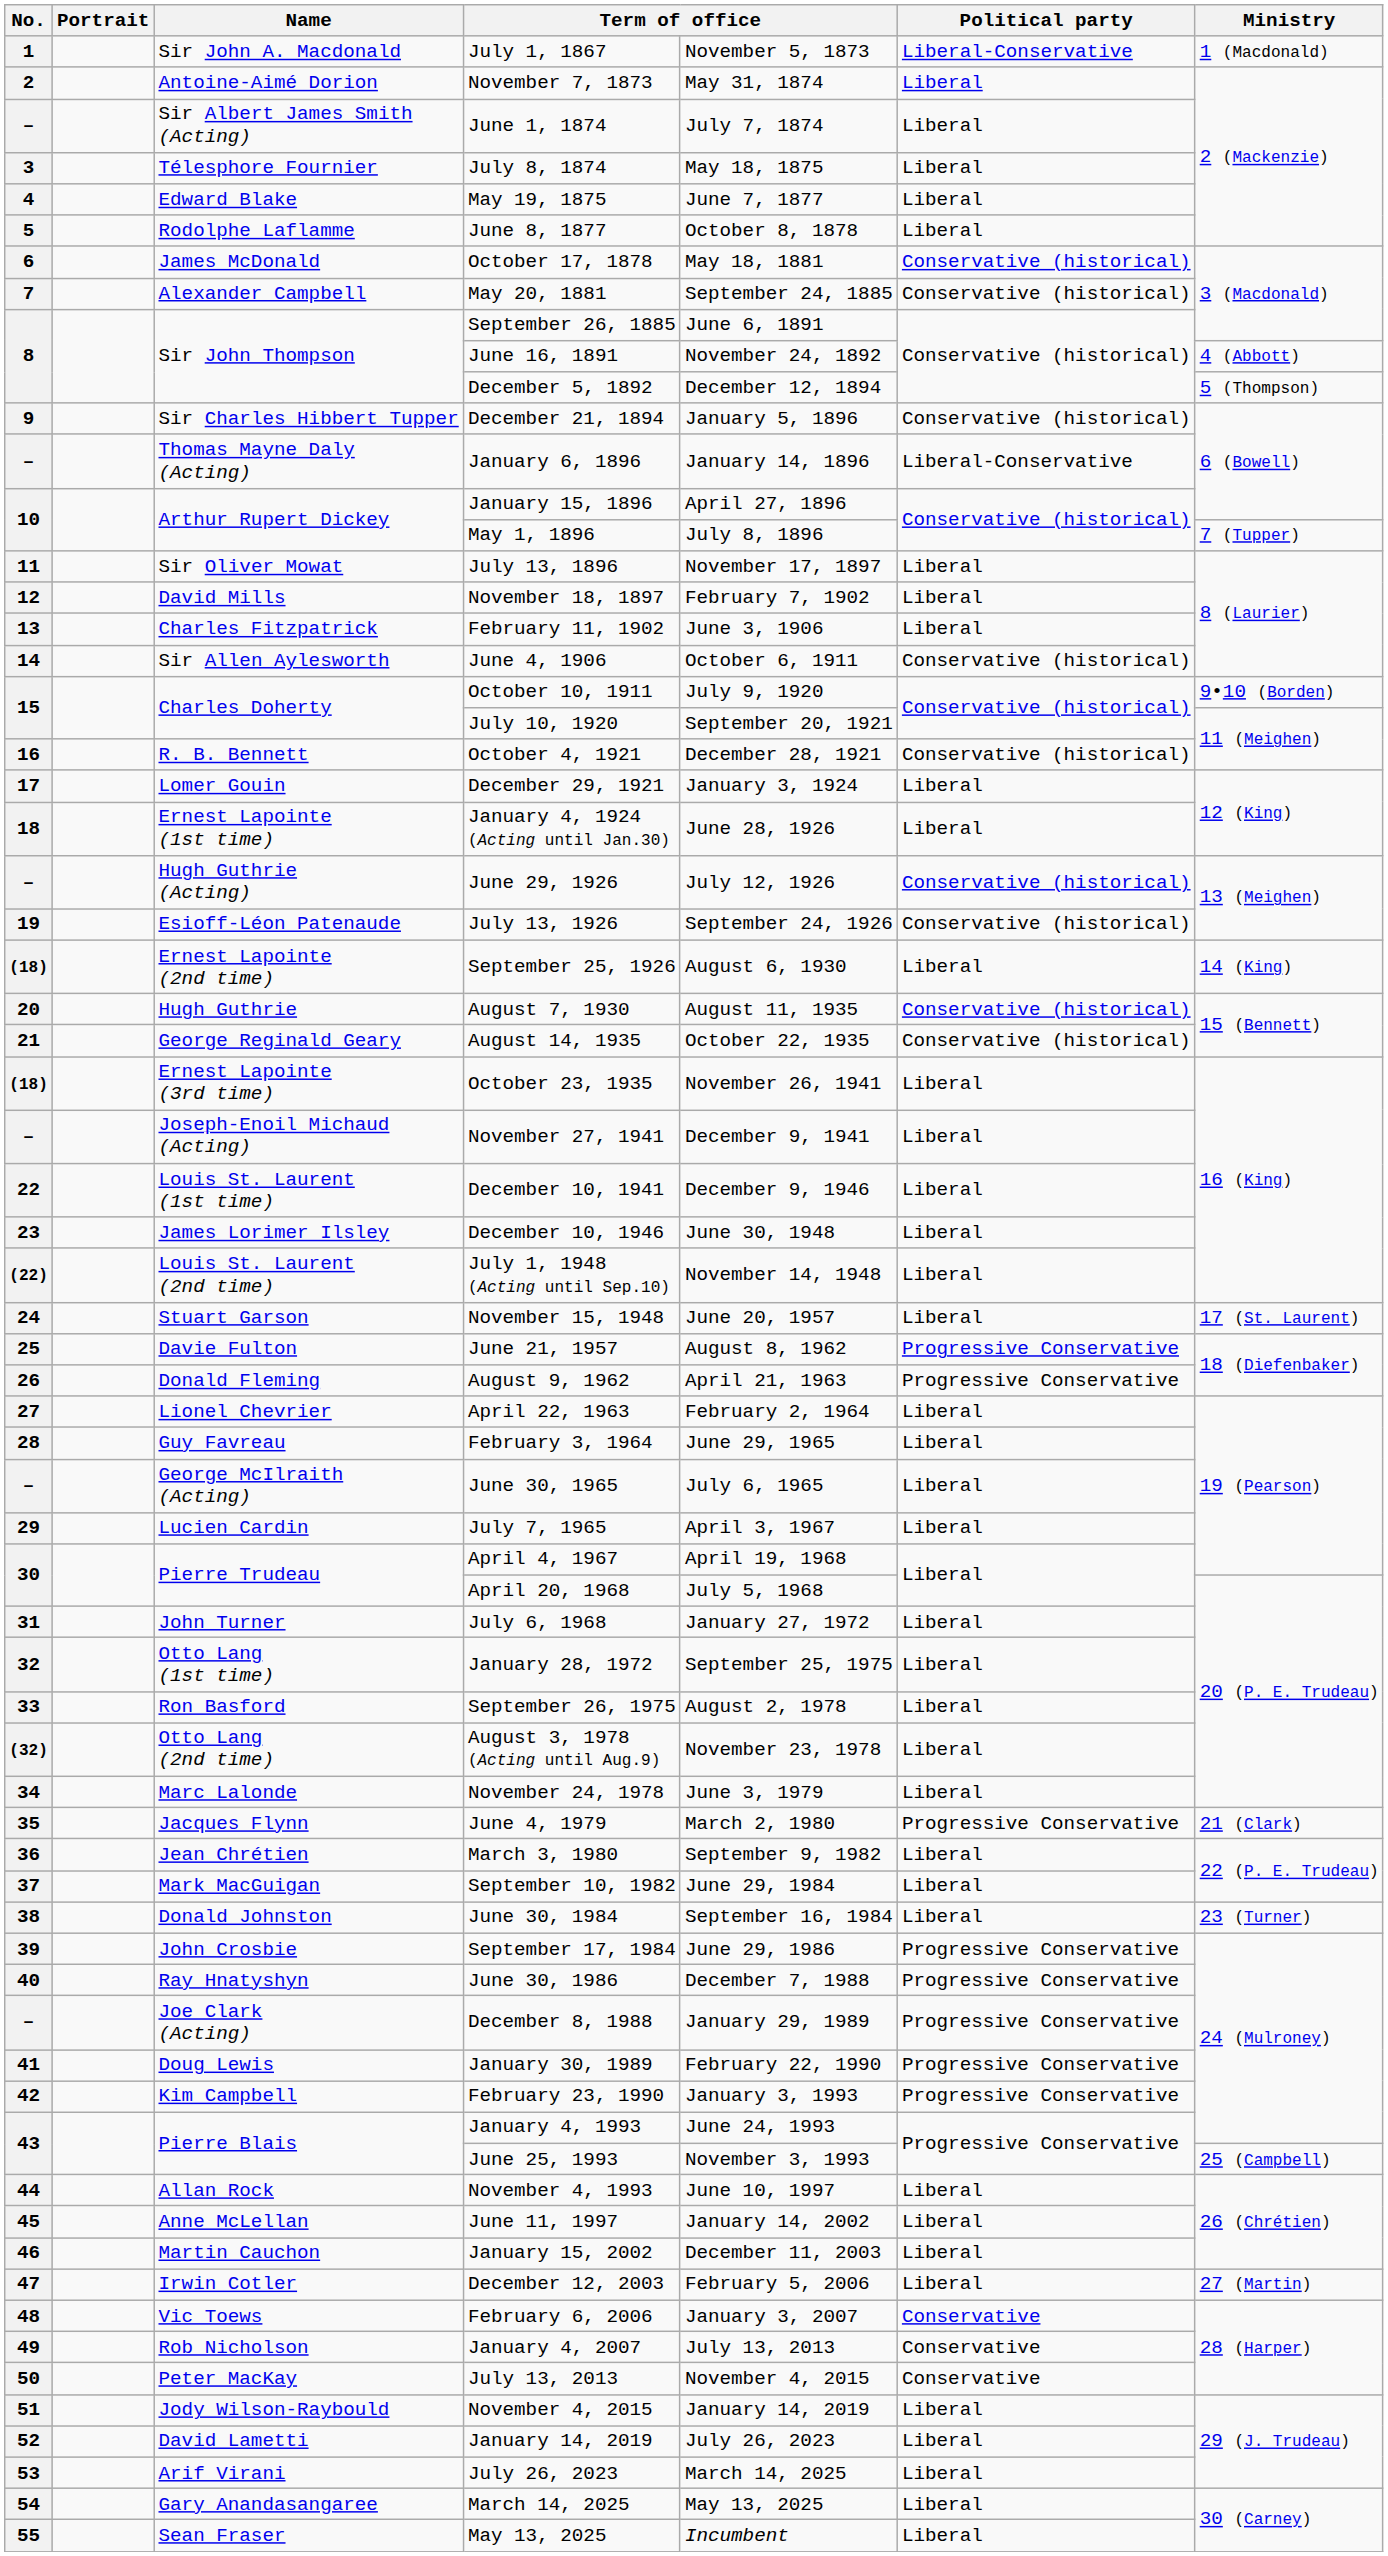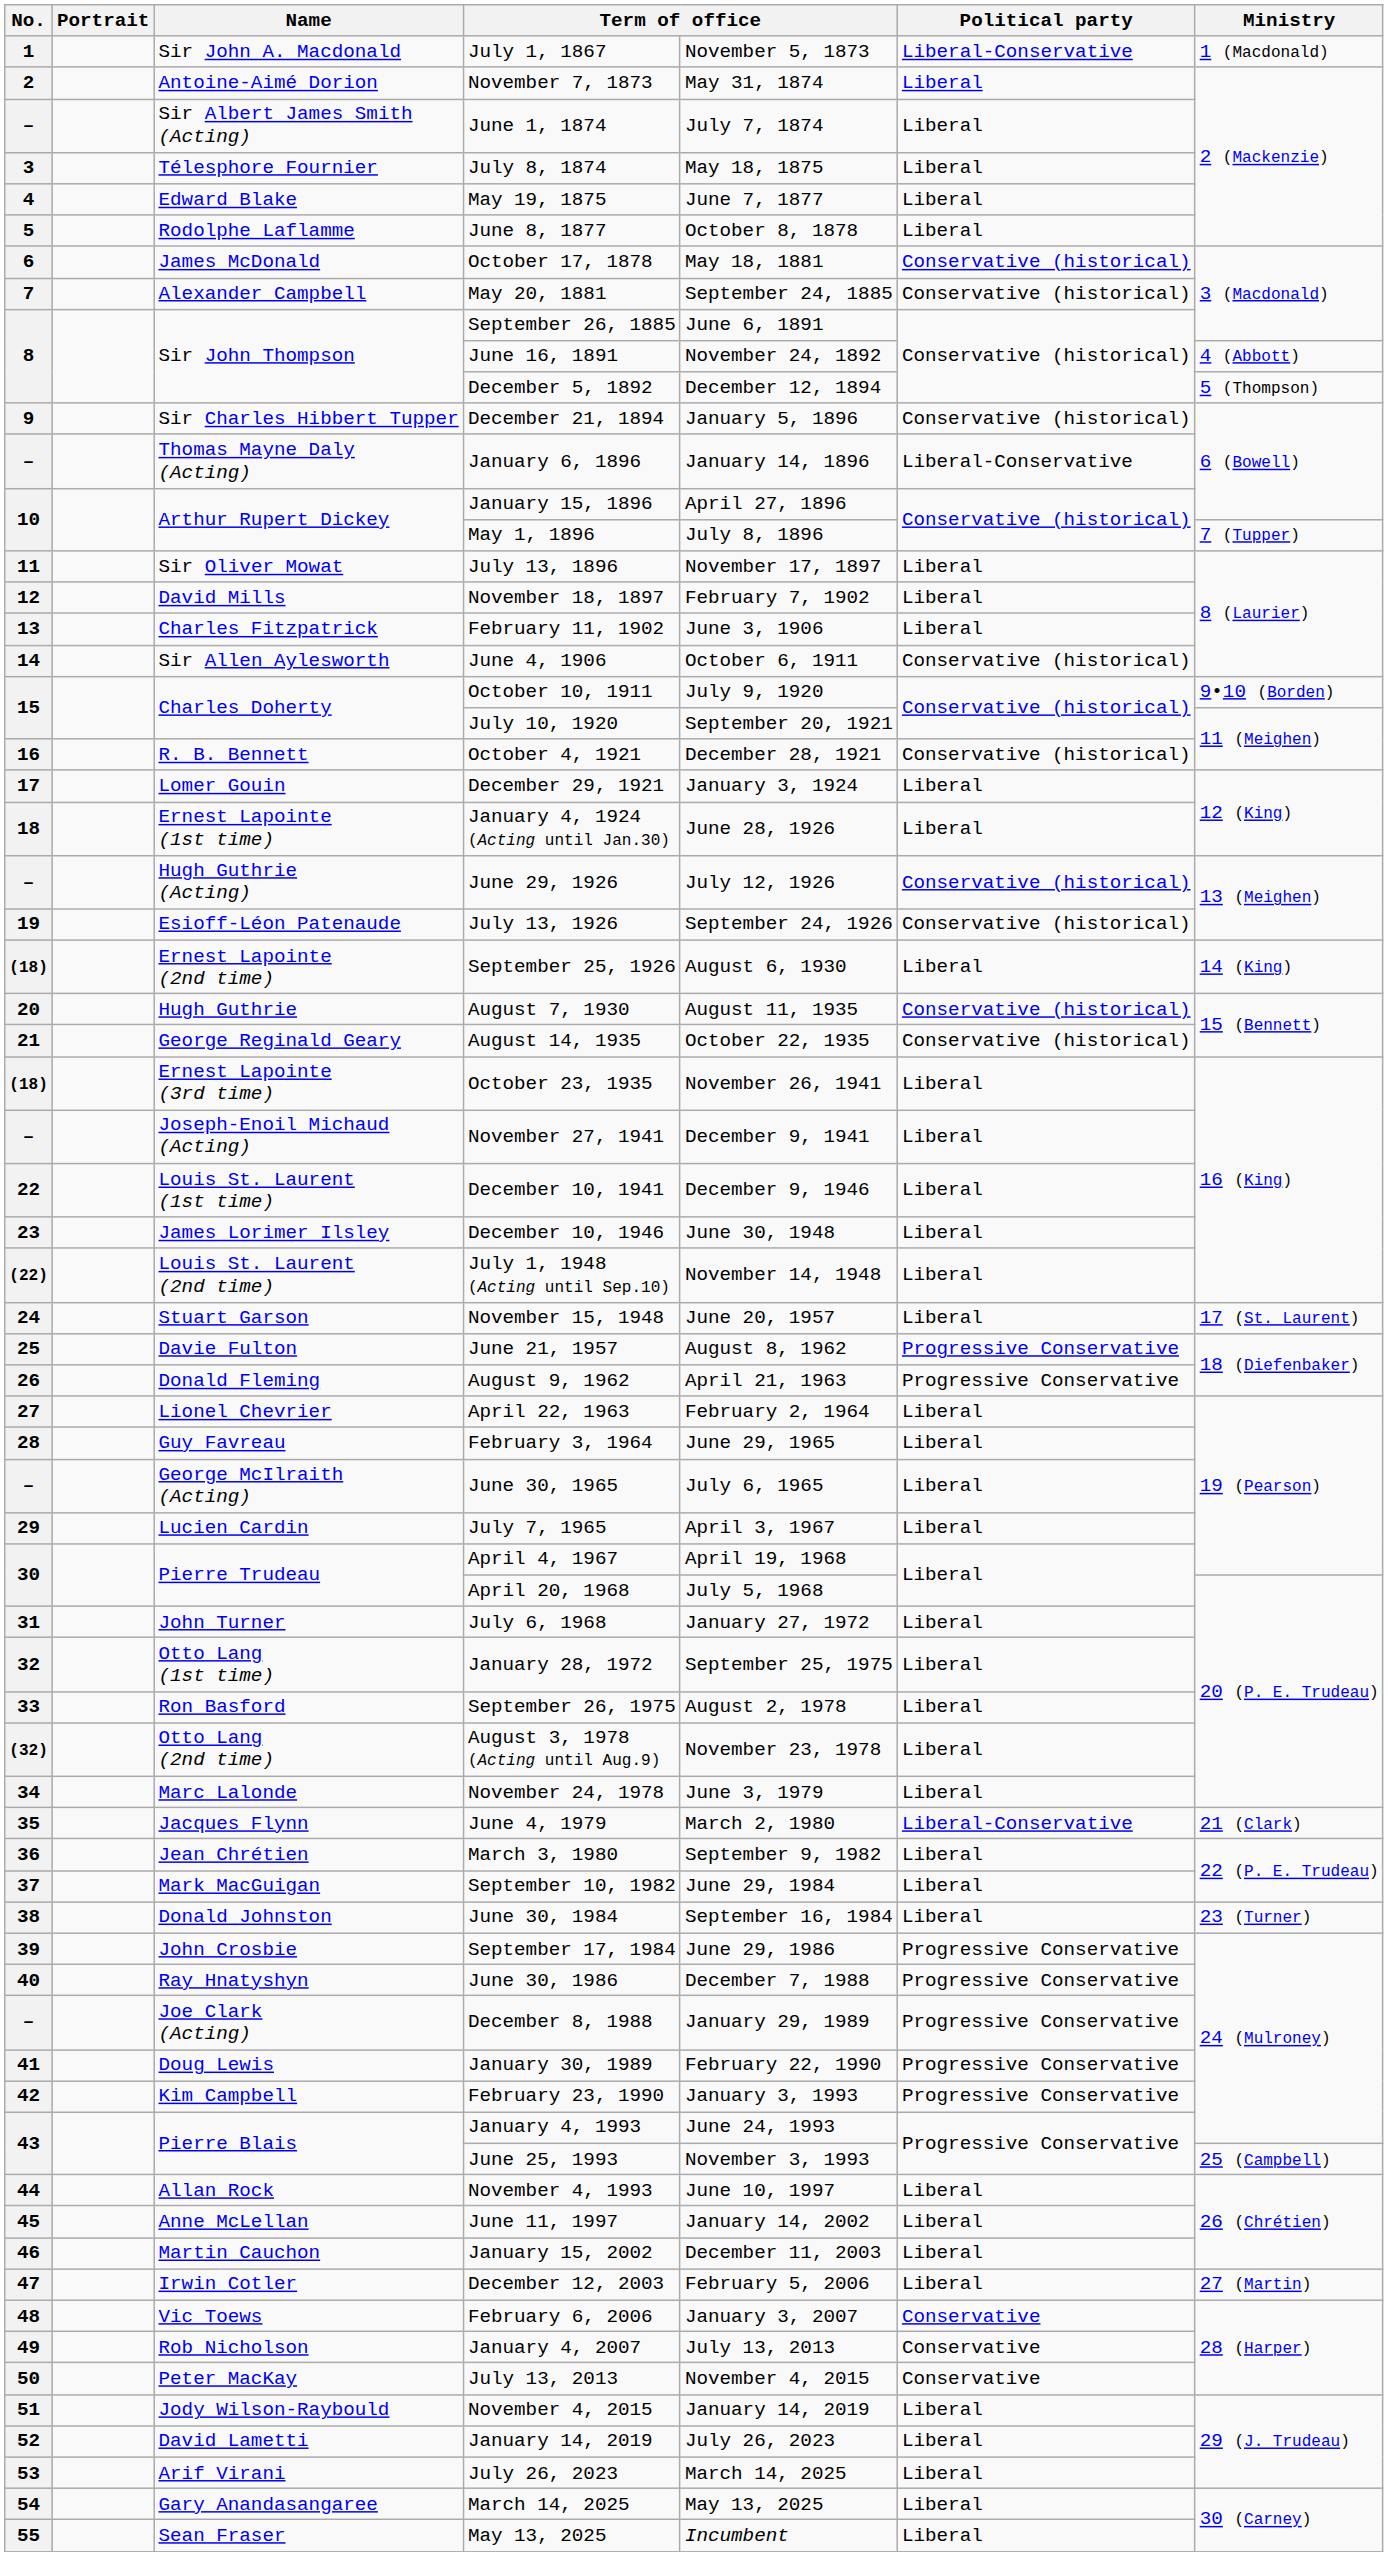(1040, 1823) Progressive Conservative -> (1017, 1823) Liberal-Conservative
